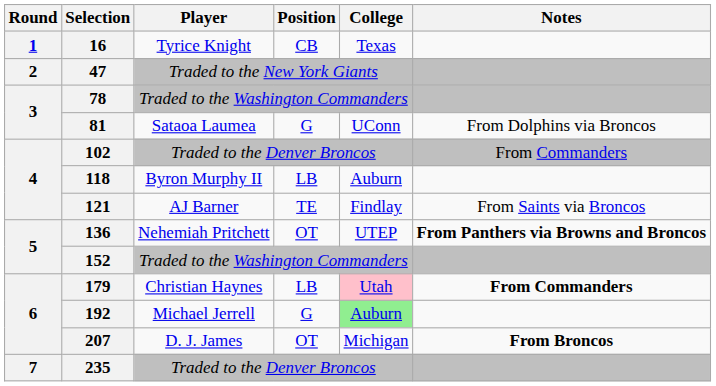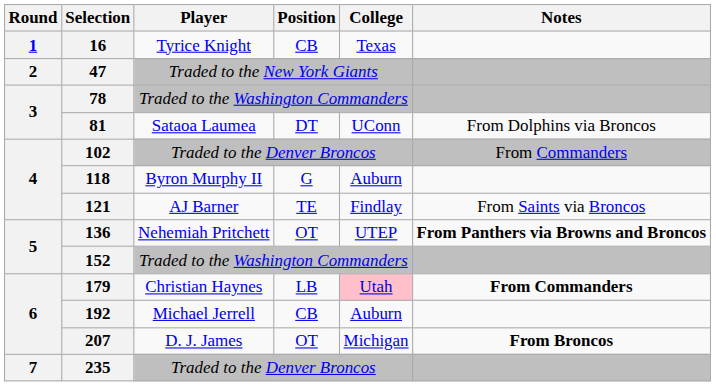(307, 125) G -> (307, 125) DT
(307, 179) LB -> (307, 179) G
(307, 313) G -> (307, 313) CB
(376, 313) lightgreen background -> (376, 313) no background
